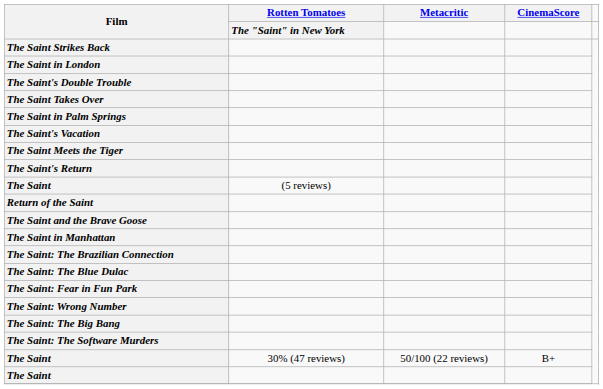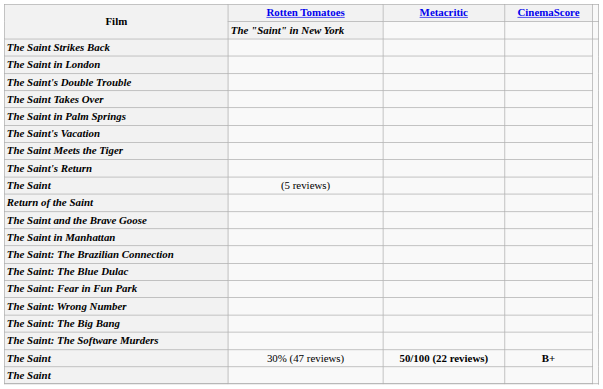(444, 358) normal -> (444, 358) bold
(548, 358) normal -> (549, 358) bold
